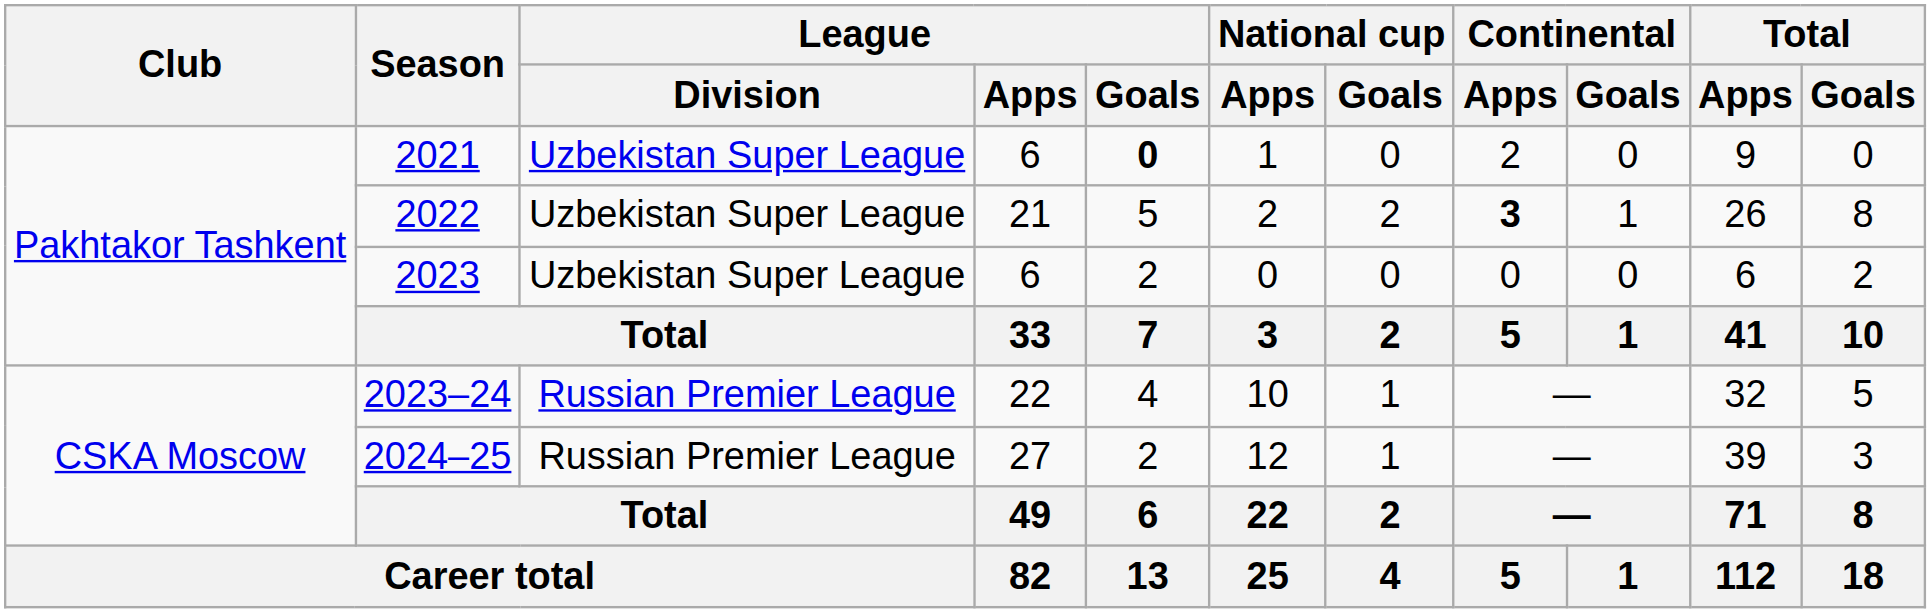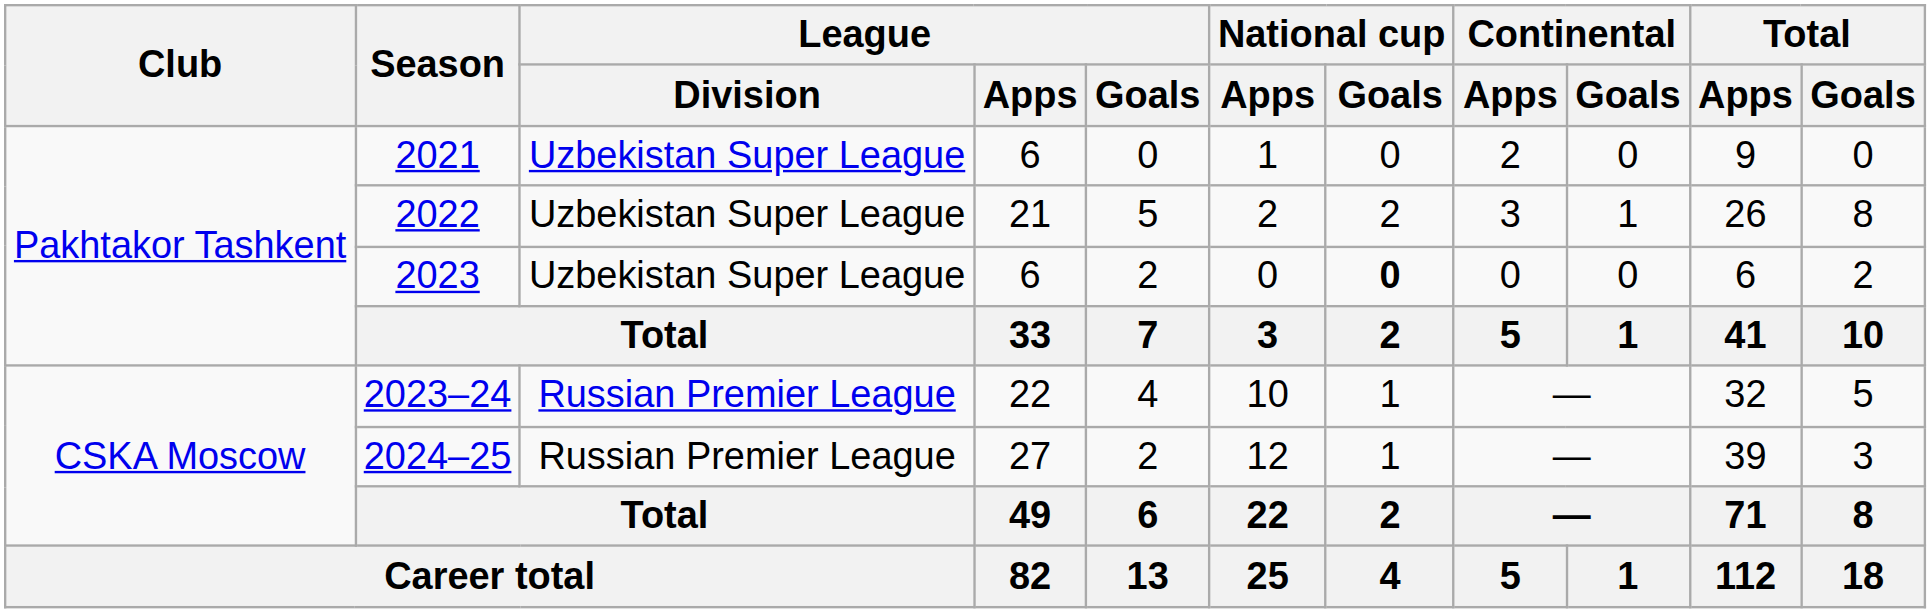(1148, 154) bold -> (1148, 154) normal
(1510, 214) bold -> (1510, 214) normal
(1390, 275) normal -> (1390, 275) bold
